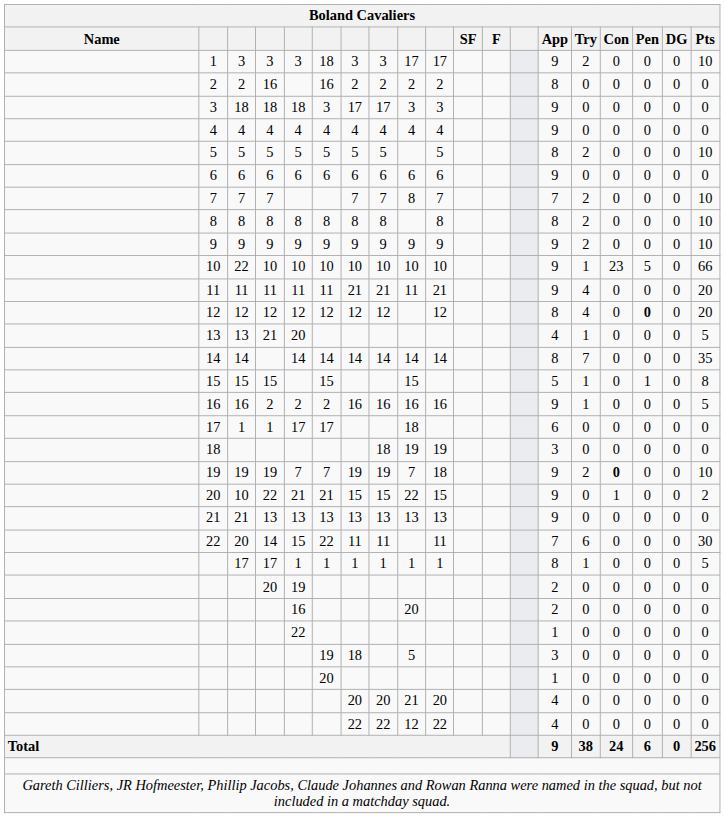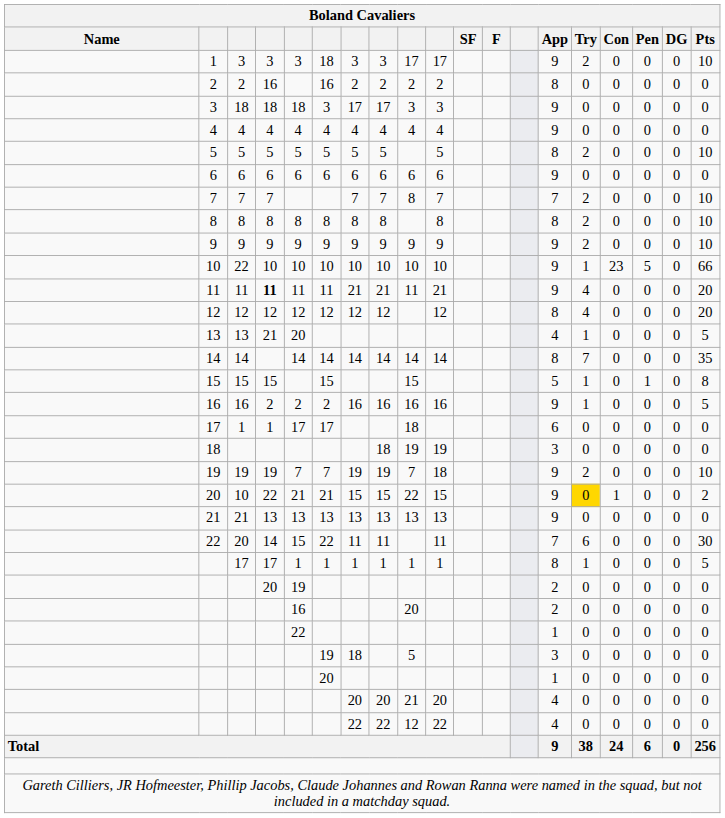(270, 289) normal -> (270, 289) bold
(647, 312) bold -> (647, 312) normal
(616, 472) bold -> (616, 472) normal
(586, 495) no background -> (586, 495) gold background
